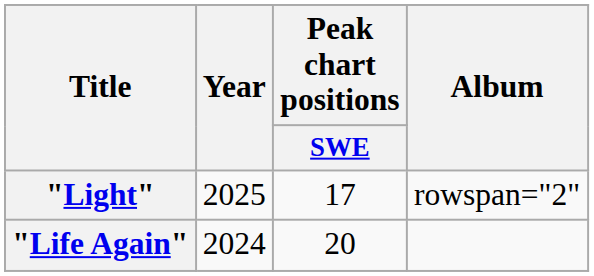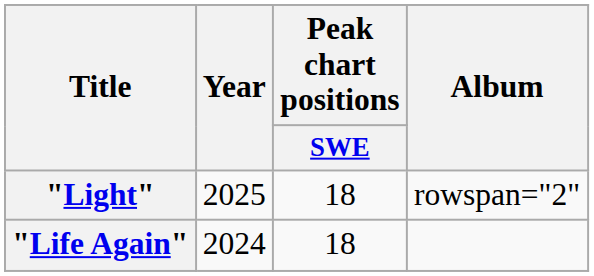(340, 194) 17 -> (340, 194) 18
(340, 244) 20 -> (340, 244) 18
